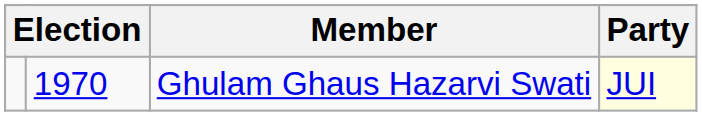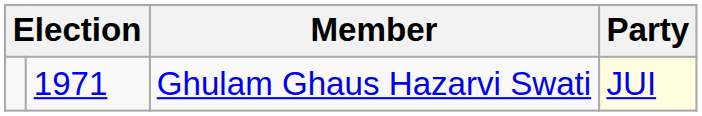(71, 83) 1970 -> (71, 83) 1971
